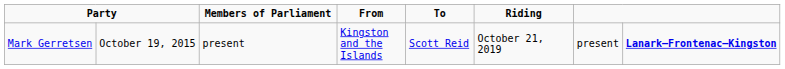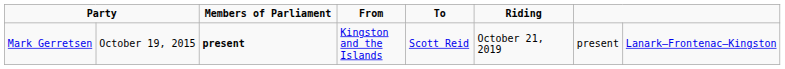(224, 44) normal -> (224, 44) bold
(701, 44) bold -> (701, 44) normal
